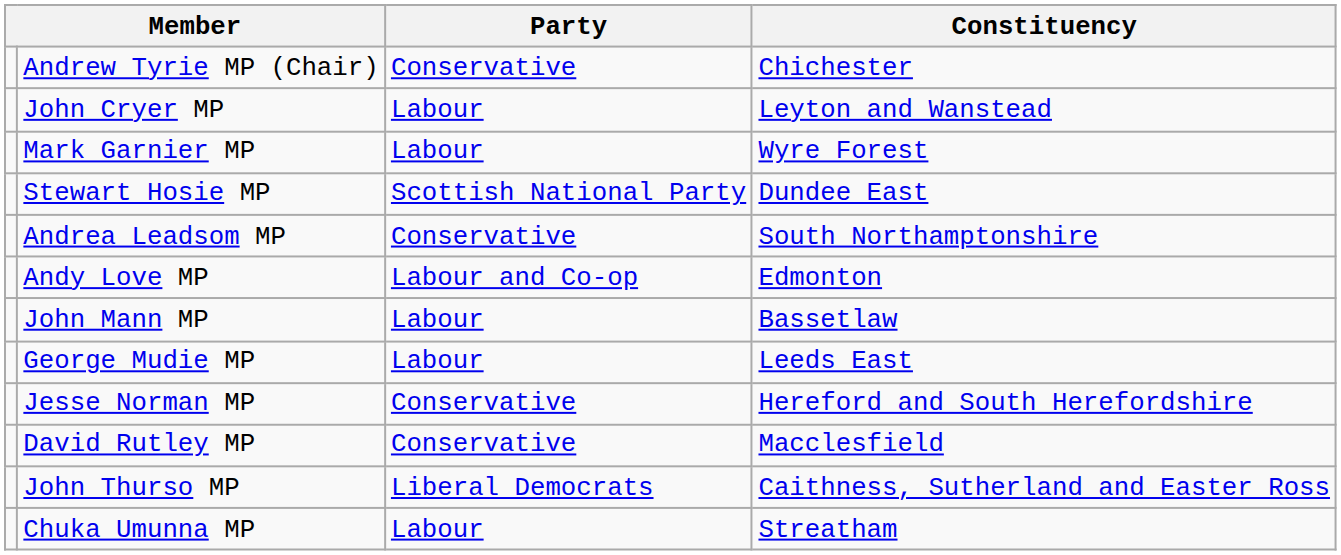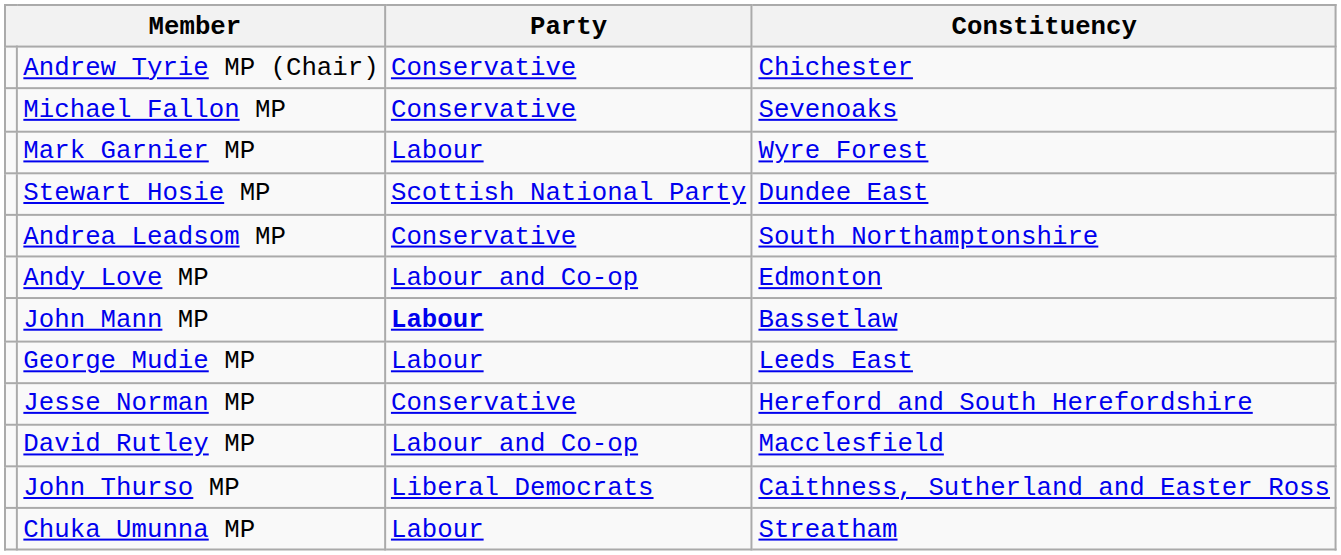- row: (124, 110)
+ row: (155, 110)
(437, 320) normal -> (437, 320) bold
(484, 445) Conservative -> (515, 445) Labour and Co-op
